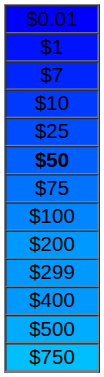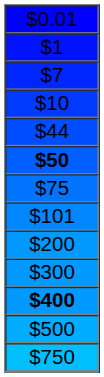(52, 131) $25 -> (52, 131) $44
(52, 216) $100 -> (52, 216) $101
(52, 272) $299 -> (52, 272) $300
(52, 300) normal -> (52, 300) bold
